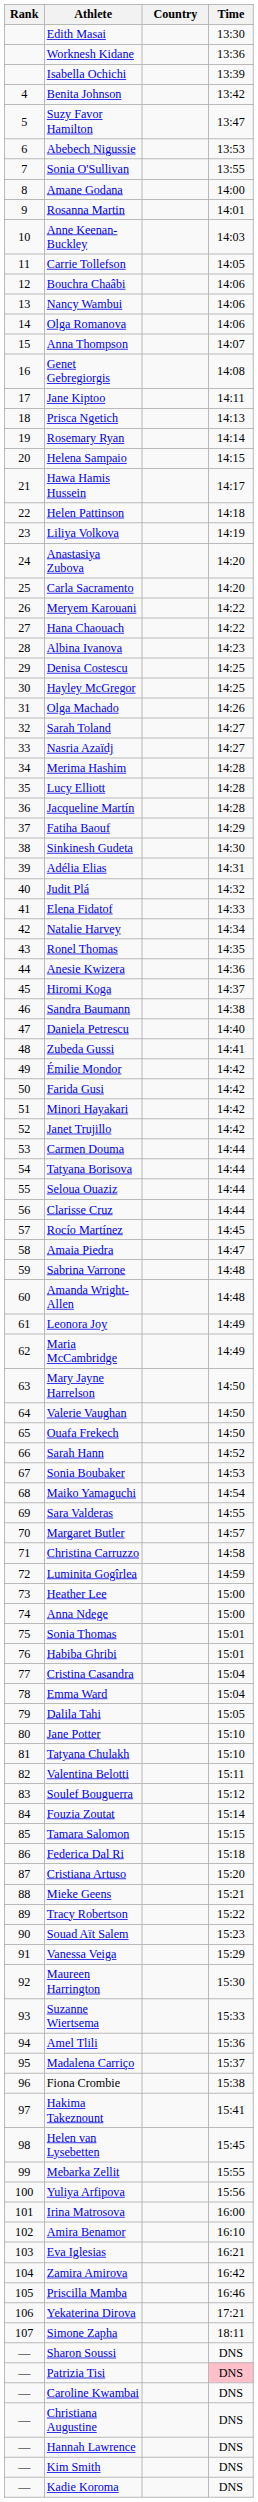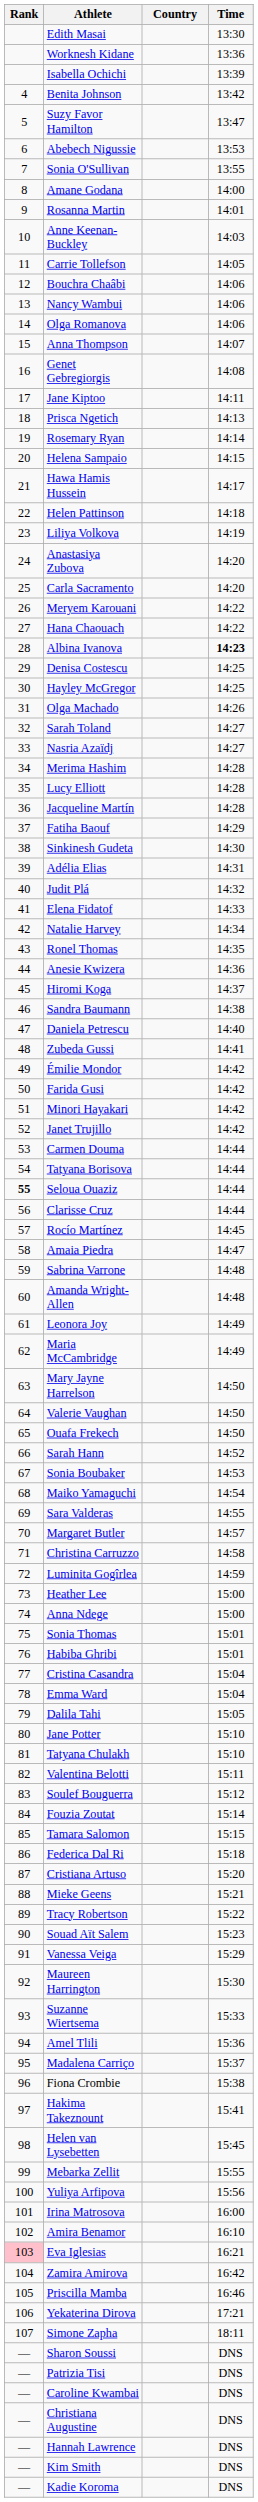(231, 648) normal -> (231, 648) bold
(24, 1189) normal -> (24, 1189) bold
(24, 2252) no background -> (24, 2252) pink background
(231, 2372) pink background -> (231, 2372) no background
